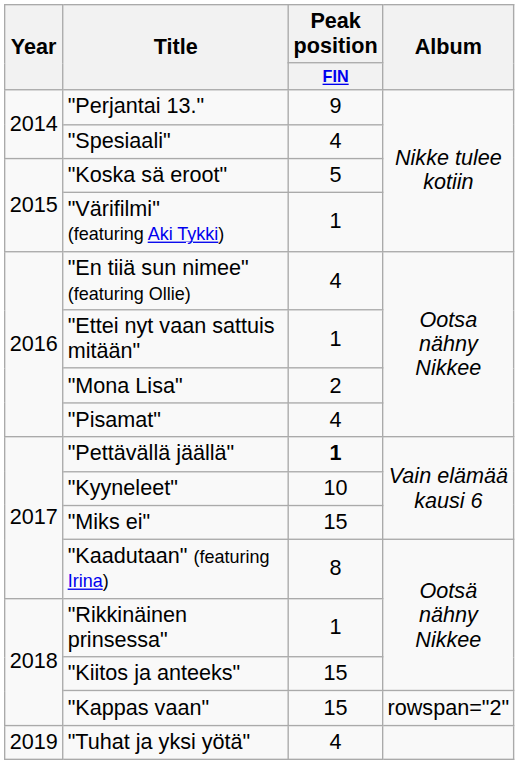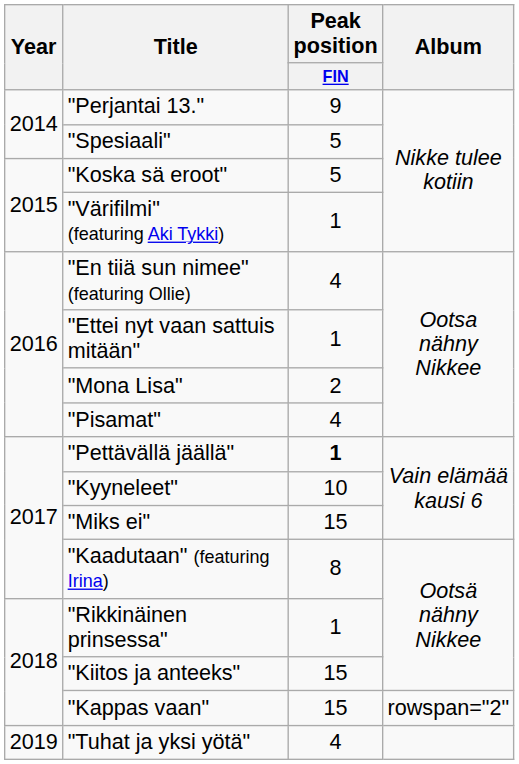(336, 141) 4 -> (336, 141) 5
